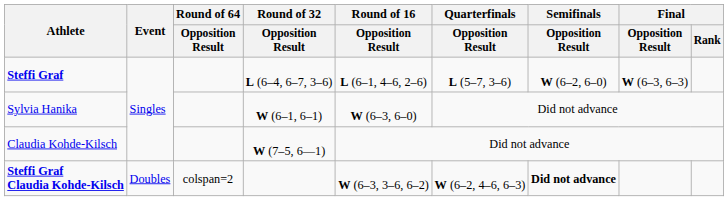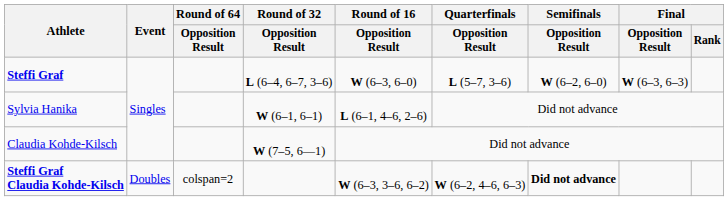(384, 82) L (6–1, 4–6, 2–6) -> (384, 82) W (6–3, 6–0)
(384, 116) W (6–3, 6–0) -> (384, 116) L (6–1, 4–6, 2–6)
